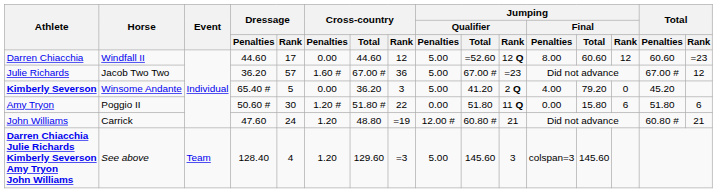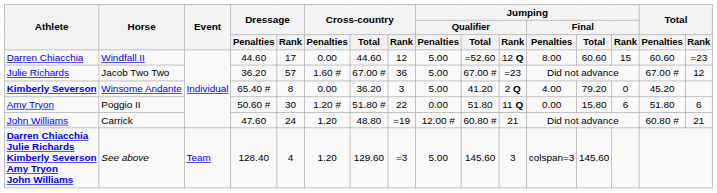(625, 58) 12 -> (625, 58) 15
(290, 89) 5 -> (290, 89) 8
